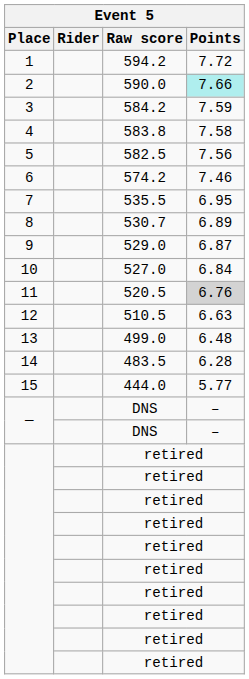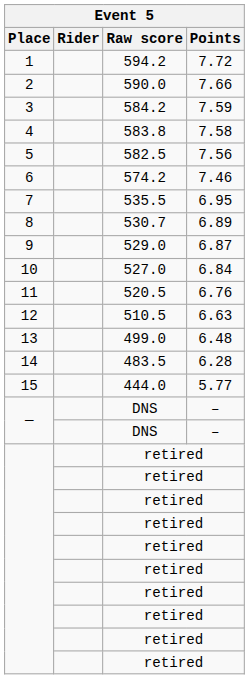(215, 85) paleturquoise background -> (215, 85) no background
(215, 293) lightgrey background -> (215, 293) no background
